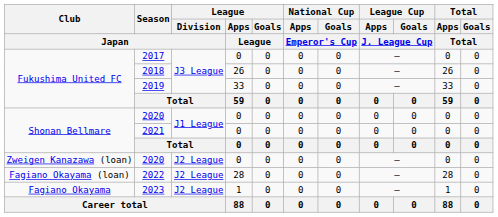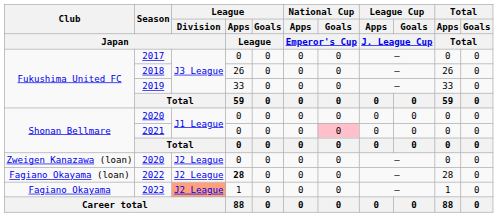(338, 130) no background -> (338, 130) pink background
(239, 175) normal -> (239, 175) bold
(199, 190) no background -> (199, 190) lightsalmon background
